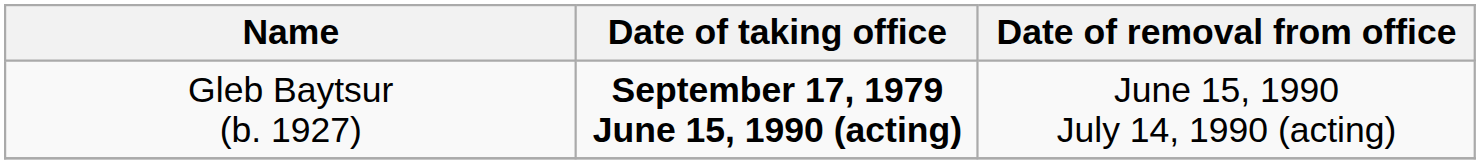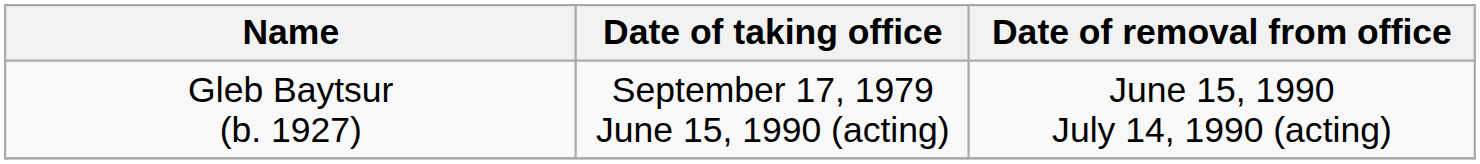(777, 108) bold -> (773, 108) normal
